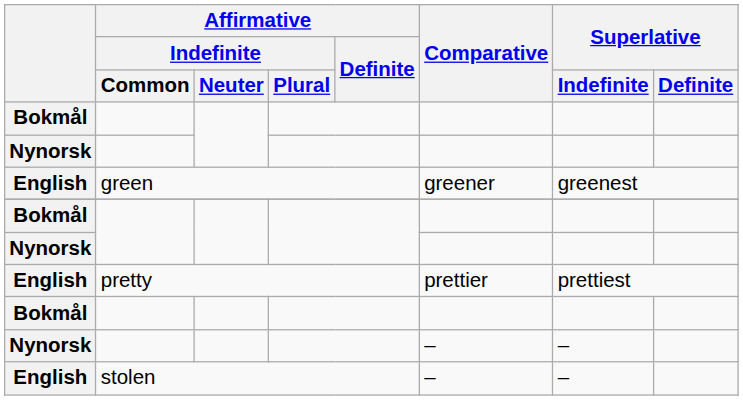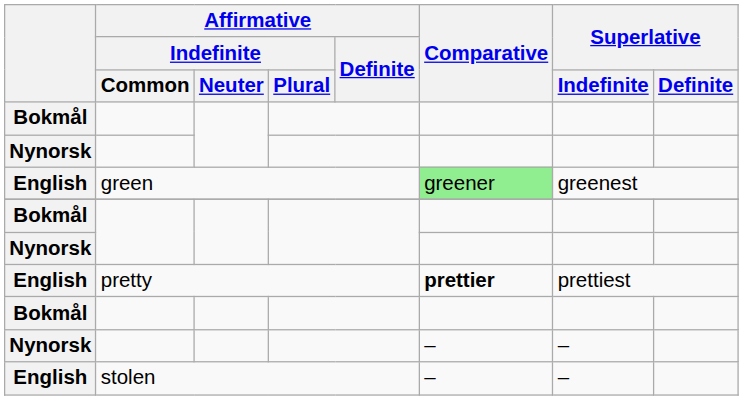(459, 183) no background -> (459, 183) lightgreen background
(456, 280) normal -> (459, 280) bold
